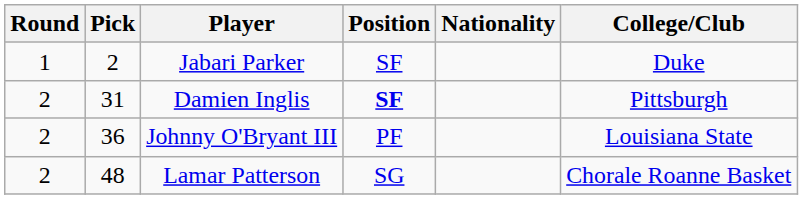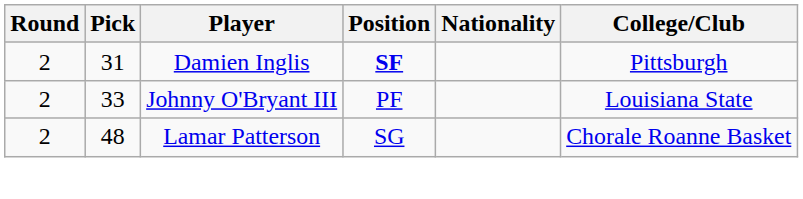- row: (242, 61)
(113, 136) 36 -> (113, 99) 33
